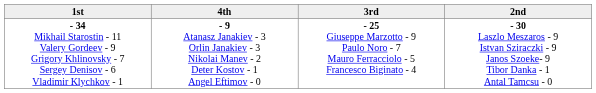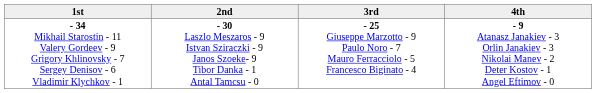columns swapped: (518, 11) <-> (224, 11)
